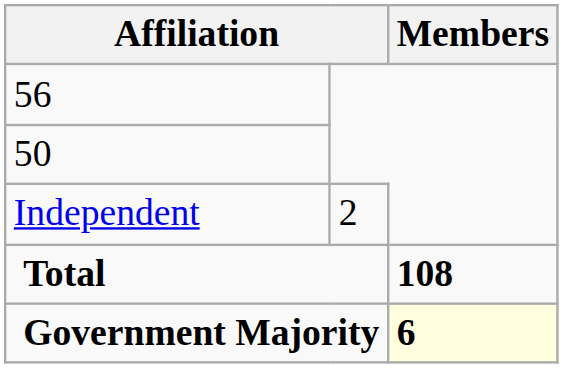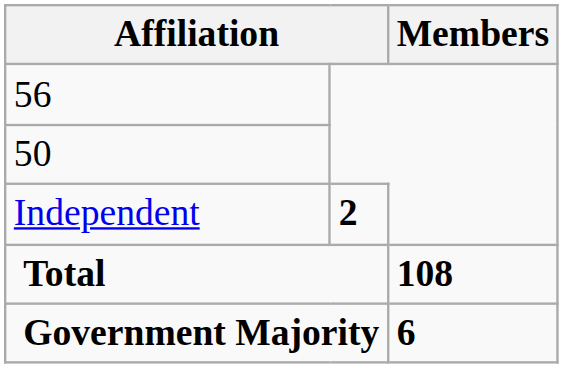(348, 213) normal -> (348, 213) bold
(406, 332) lightyellow background -> (406, 332) no background
